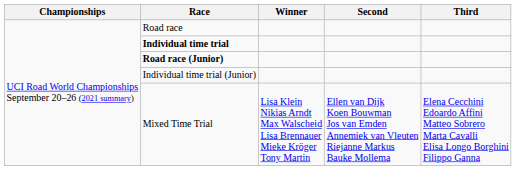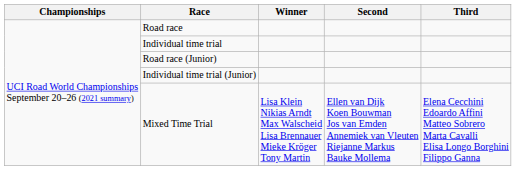(186, 43) bold -> (182, 43) normal
(183, 59) bold -> (180, 59) normal
